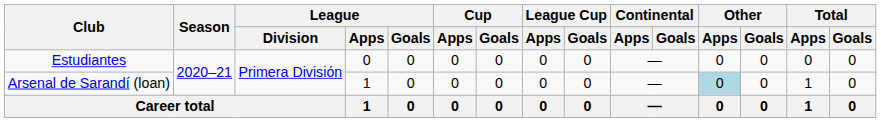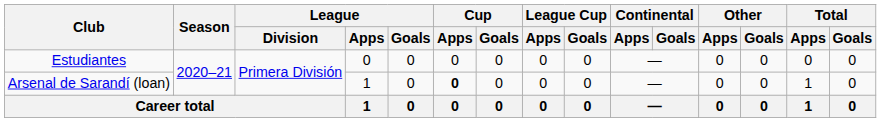(455, 83) normal -> (455, 83) bold
(720, 83) lightblue background -> (720, 83) no background
